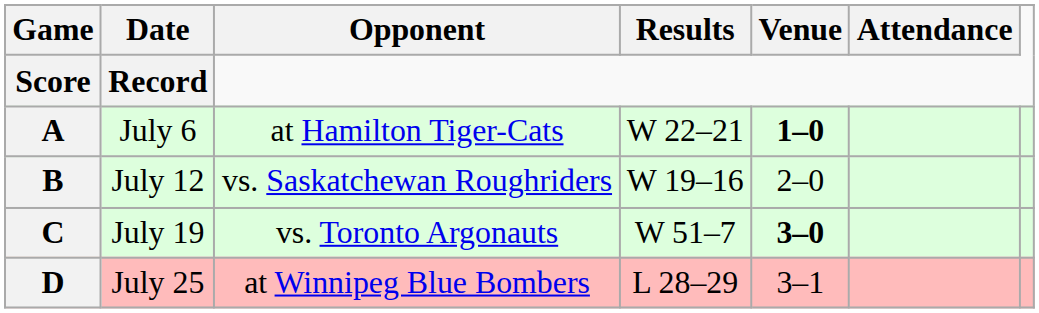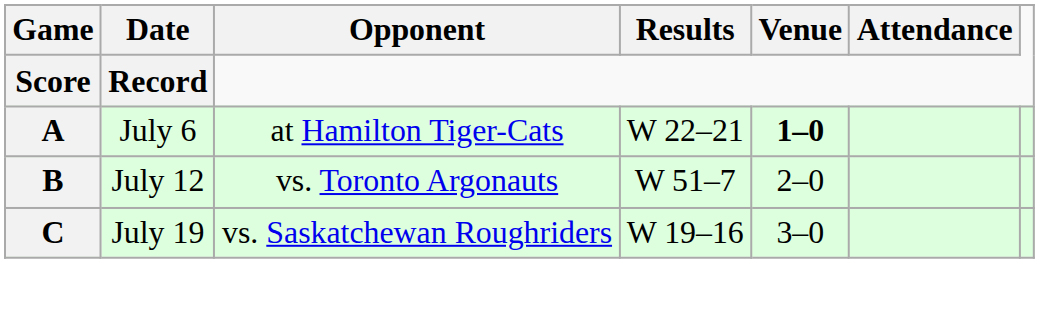(417, 181) vs. Saskatchewan Roughriders -> (417, 181) vs. Toronto Argonauts
(685, 181) W 19–16 -> (685, 181) W 51–7
(417, 231) vs. Toronto Argonauts -> (417, 231) vs. Saskatchewan Roughriders
(685, 231) W 51–7 -> (685, 231) W 19–16
(800, 231) bold -> (800, 231) normal
- row: (53, 282)
